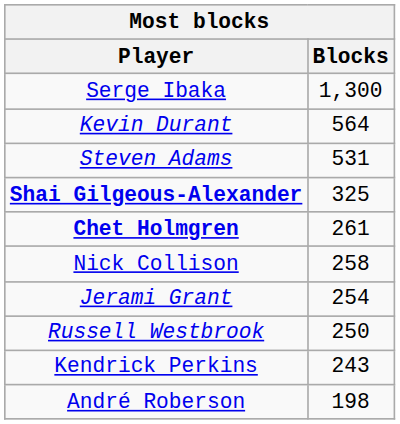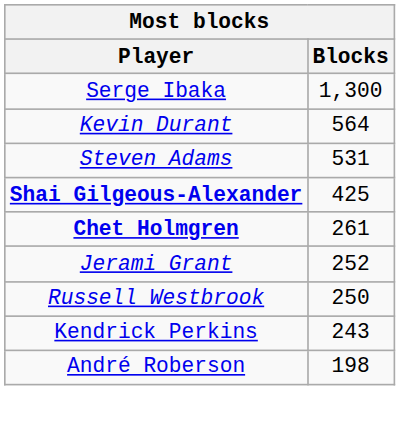(351, 195) 325 -> (351, 195) 425
- row: (156, 264)
(351, 298) 254 -> (351, 264) 252
